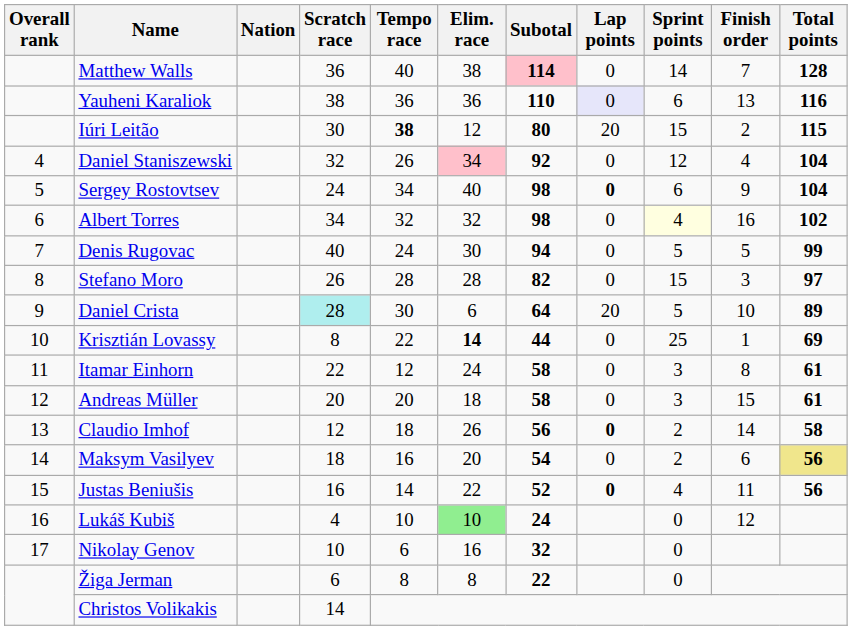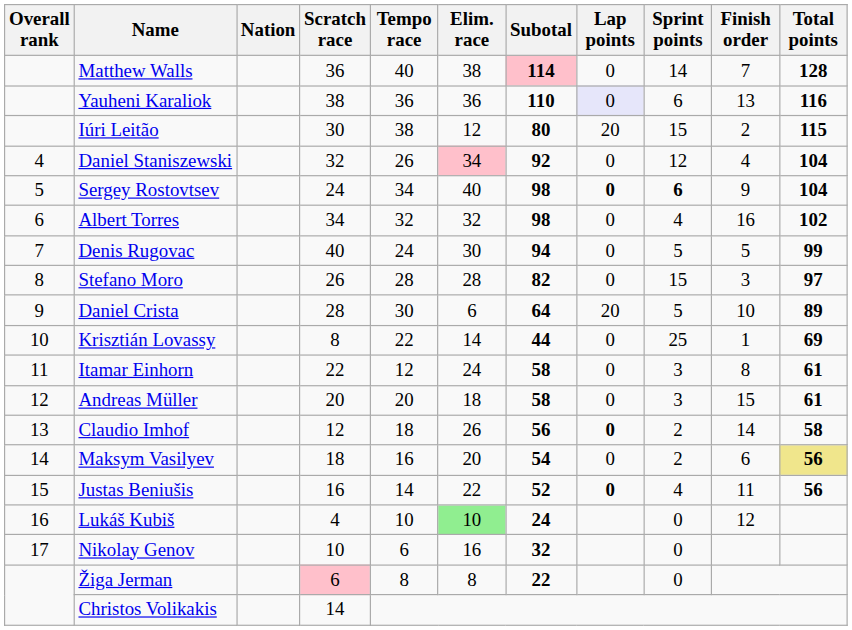(404, 130) bold -> (404, 130) normal
(678, 190) normal -> (678, 190) bold
(678, 220) lightyellow background -> (678, 220) no background
(335, 310) paleturquoise background -> (335, 310) no background
(472, 340) bold -> (472, 340) normal
(335, 579) no background -> (335, 579) pink background
